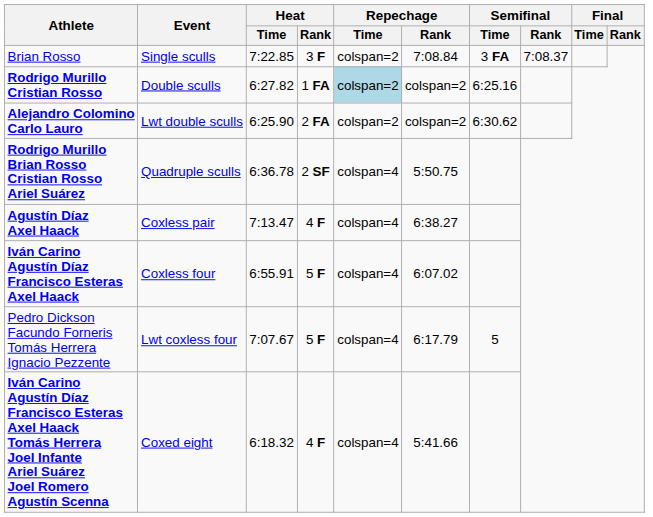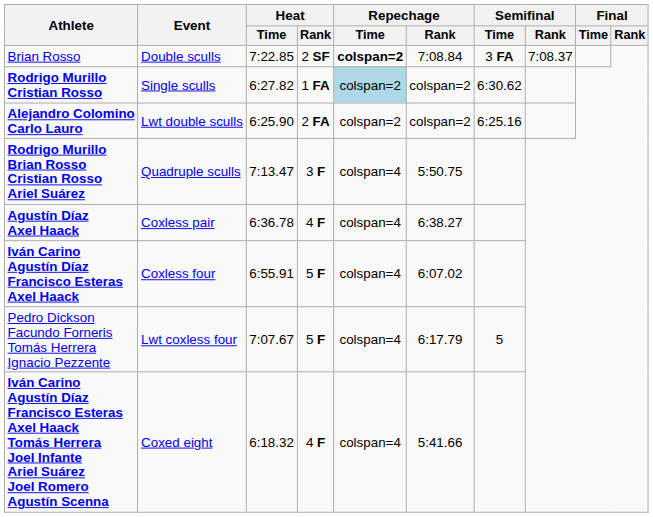(178, 57) Single sculls -> (181, 57) Double sculls
(316, 57) 3 F -> (316, 57) 2 SF
(368, 57) normal -> (370, 57) bold
(181, 85) Double sculls -> (178, 85) Single sculls
(495, 85) 6:25.16 -> (499, 85) 6:30.62
(495, 121) 6:30.62 -> (499, 121) 6:25.16
(272, 172) 6:36.78 -> (272, 172) 7:13.47
(316, 172) 2 SF -> (316, 172) 3 F
(272, 223) 7:13.47 -> (272, 223) 6:36.78
